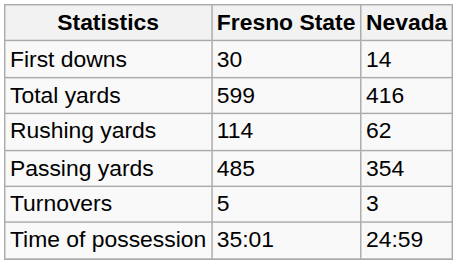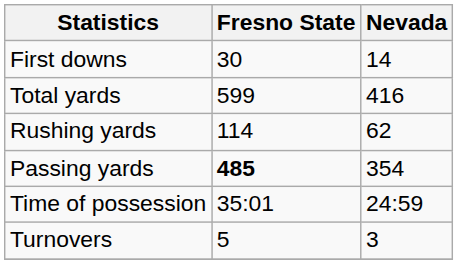(236, 167) normal -> (236, 167) bold
rows swapped: (61, 204) <-> (108, 240)
